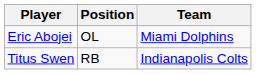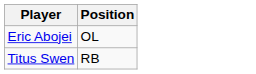- column: (194, 15)
